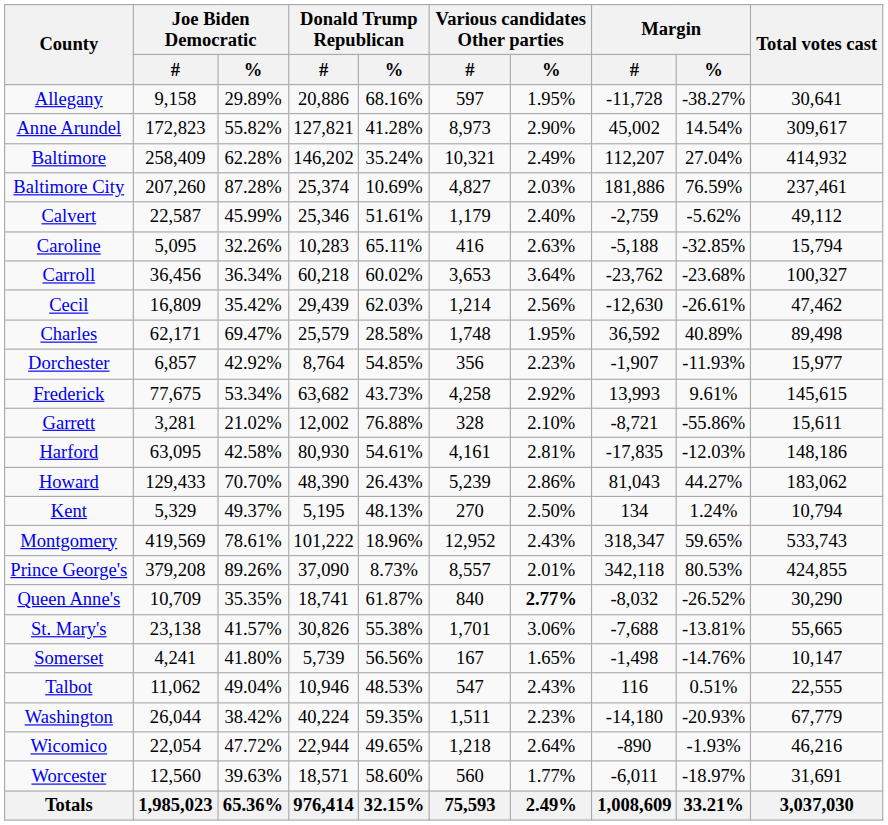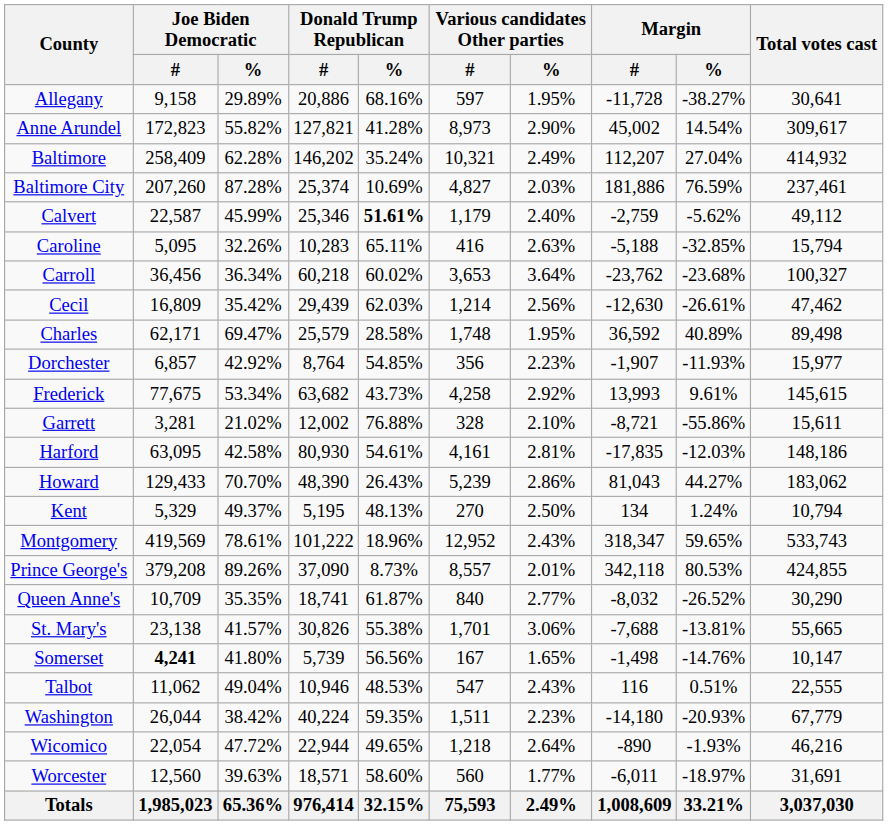(394, 216) normal -> (394, 216) bold
(551, 599) bold -> (551, 599) normal
(175, 658) normal -> (175, 658) bold
